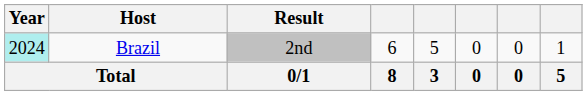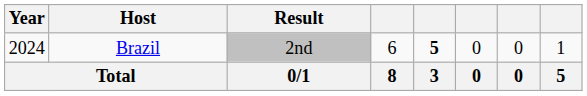(27, 47) paleturquoise background -> (27, 47) no background
(434, 47) normal -> (434, 47) bold
